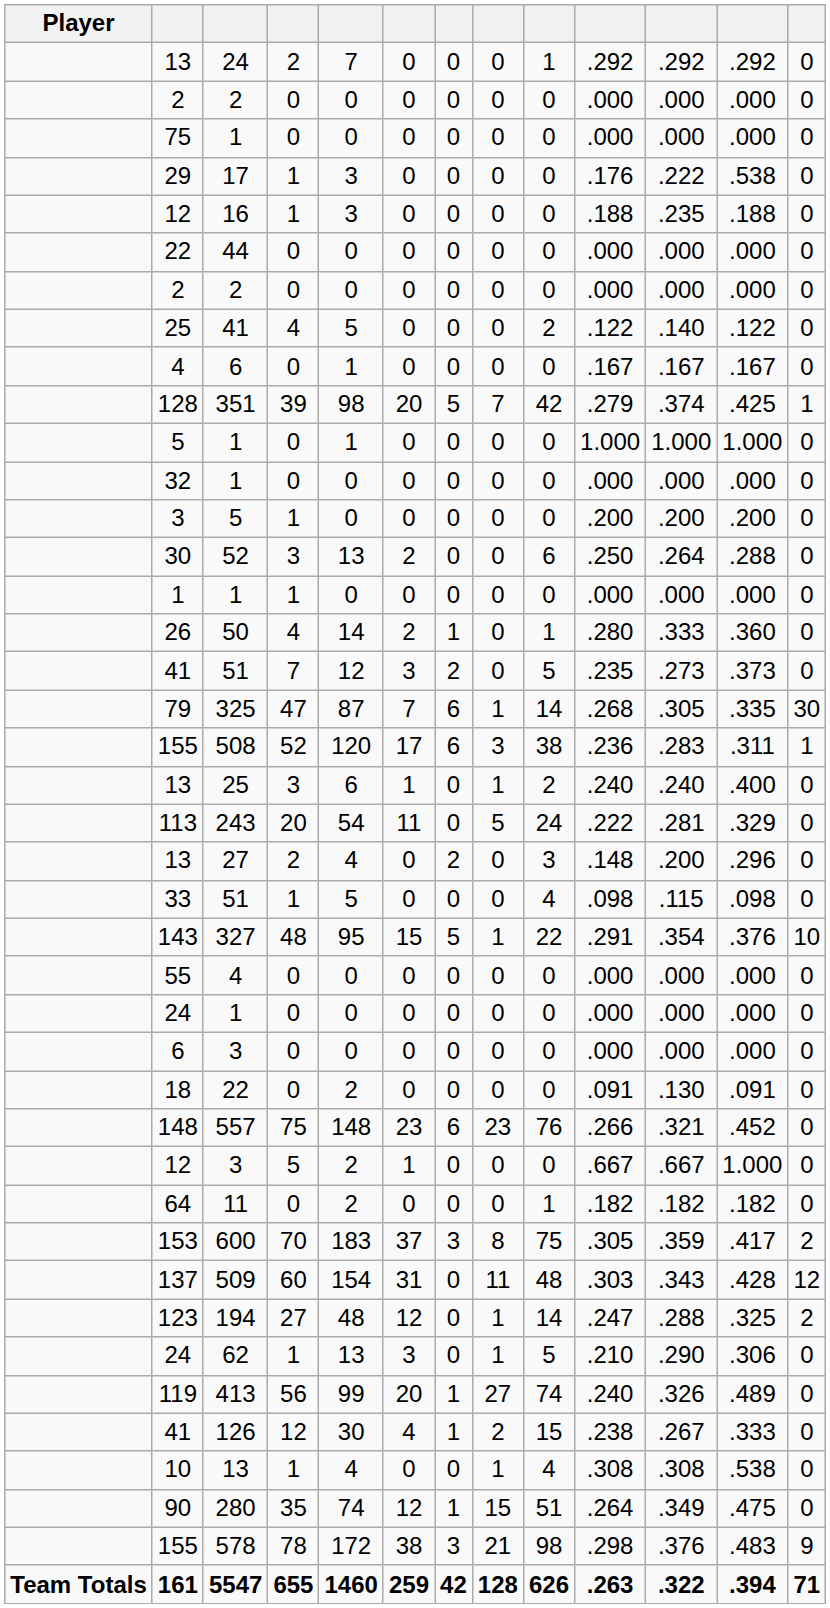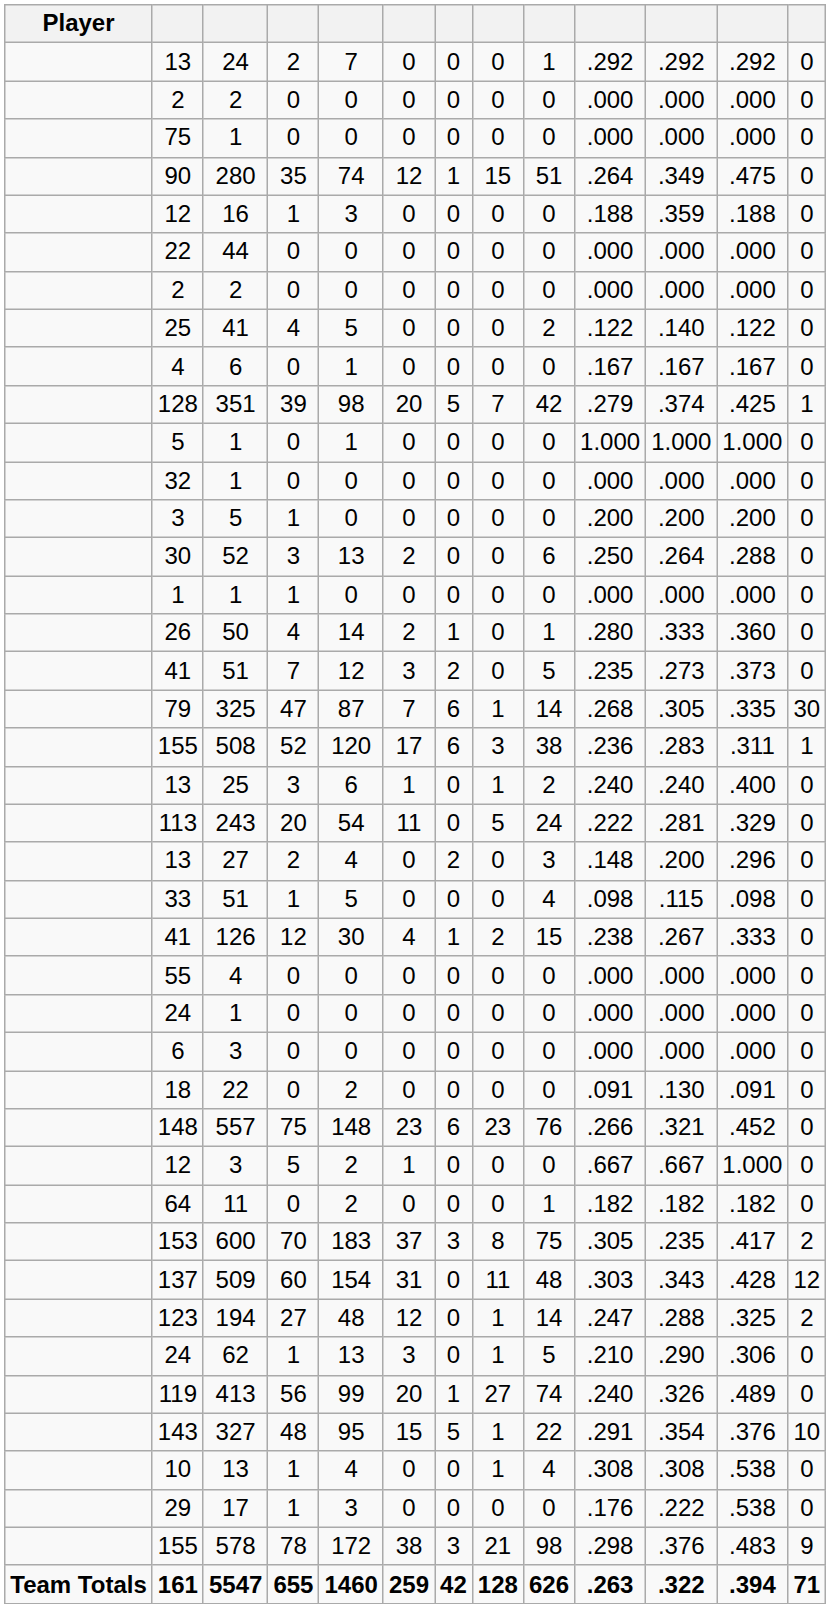rows swapped: (178, 1507) <-> (178, 175)
(681, 213) .235 -> (681, 213) .359
rows swapped: (178, 1431) <-> (178, 937)
(681, 1241) .359 -> (681, 1241) .235
